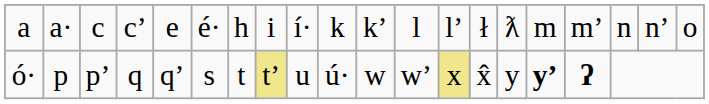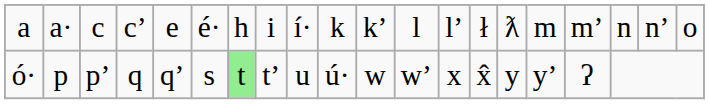(241, 74) no background -> (241, 74) lightgreen background
(271, 74) khaki background -> (271, 74) no background
(454, 74) khaki background -> (454, 74) no background
(545, 74) bold -> (545, 74) normal
(587, 74) bold -> (587, 74) normal
